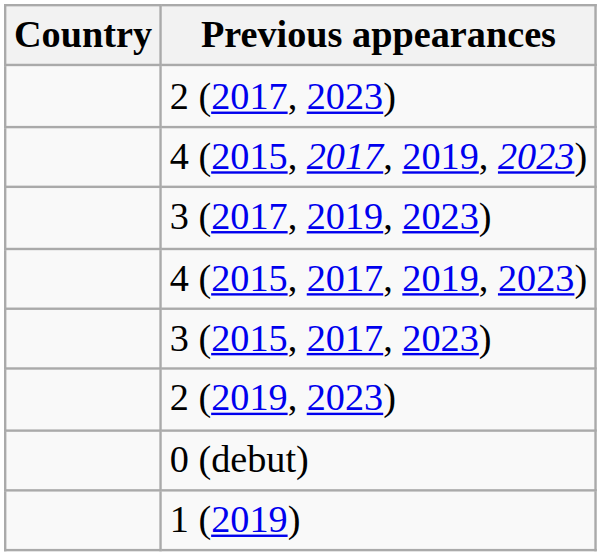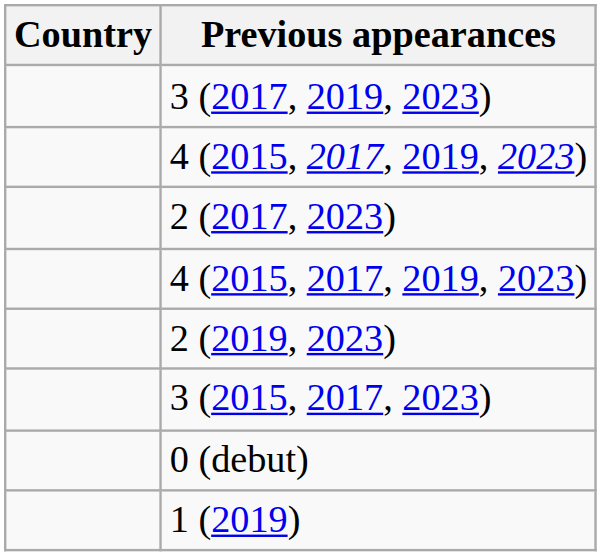(283, 95) 2 (2017, 2023) -> (331, 95) 3 (2017, 2019, 2023)
(331, 216) 3 (2017, 2019, 2023) -> (283, 216) 2 (2017, 2023)
(331, 338) 3 (2015, 2017, 2023) -> (283, 338) 2 (2019, 2023)
(283, 398) 2 (2019, 2023) -> (331, 398) 3 (2015, 2017, 2023)
